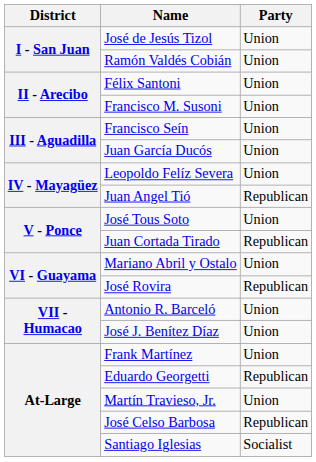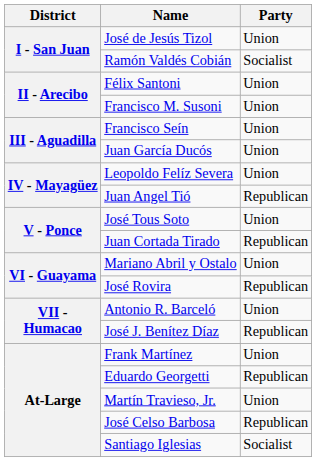(261, 60) Union -> (268, 60) Socialist
(261, 331) Union -> (276, 331) Republican
